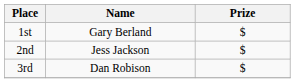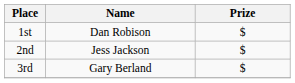(120, 31) Gary Berland -> (120, 31) Dan Robison
(120, 68) Dan Robison -> (120, 68) Gary Berland
